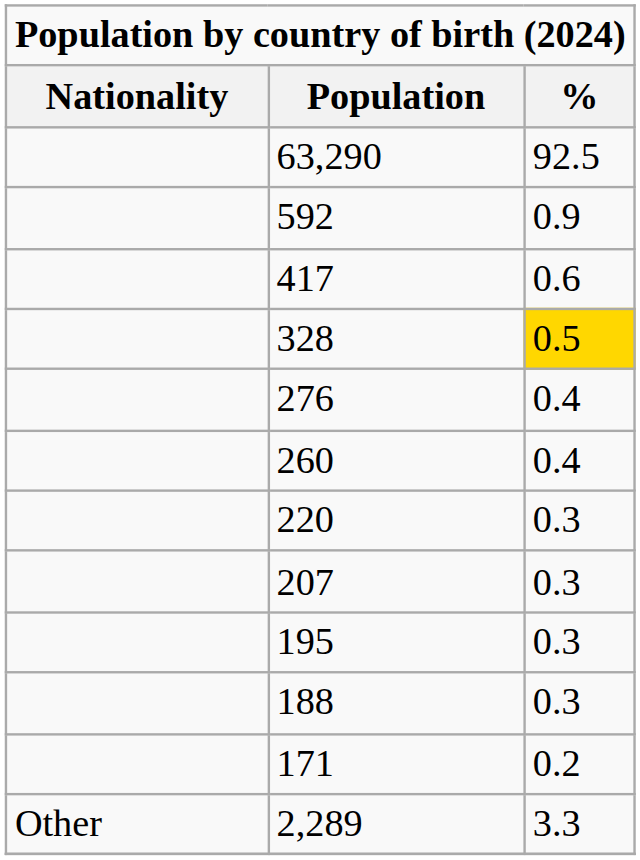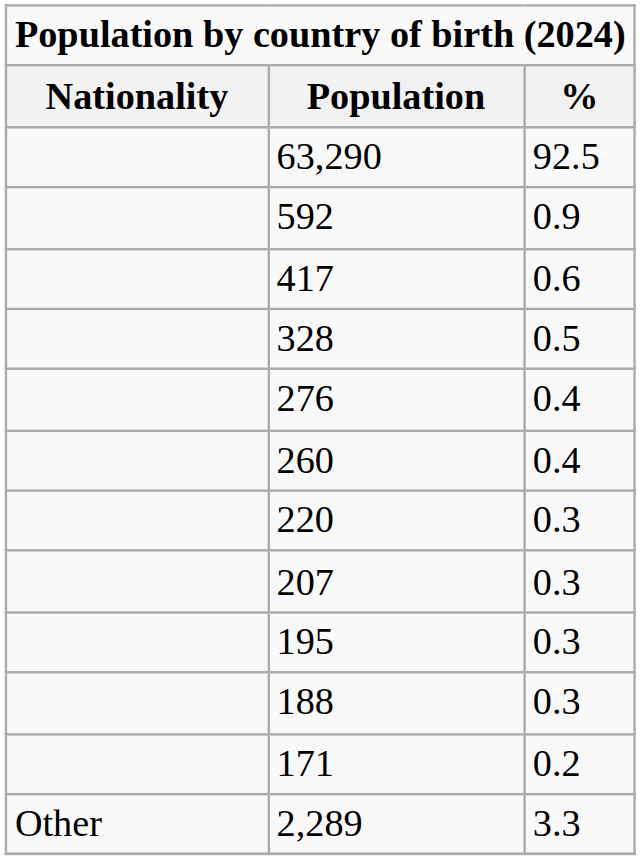(557, 338) gold background -> (557, 338) no background
